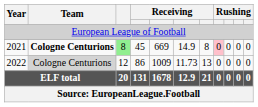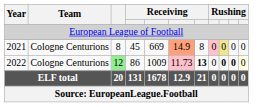(72, 47) bold -> (70, 47) normal
(123, 47) lightgreen background -> (118, 47) no background
(187, 47) no background -> (182, 47) lightsalmon background
(229, 47) no background -> (224, 47) khaki background
(72, 63) lightgrey background -> (70, 63) no background
(123, 63) no background -> (118, 63) lightgreen background
(187, 63) no background -> (182, 63) pink background
(207, 63) normal -> (202, 63) bold
(229, 63) normal -> (224, 63) bold
(238, 63) normal -> (233, 63) bold
(248, 63) no background -> (243, 63) lightyellow background
